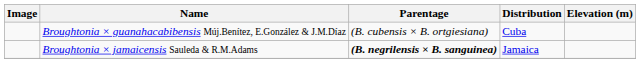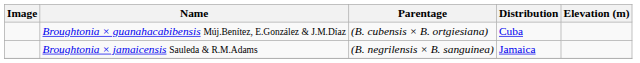(424, 49) bold -> (422, 49) normal
